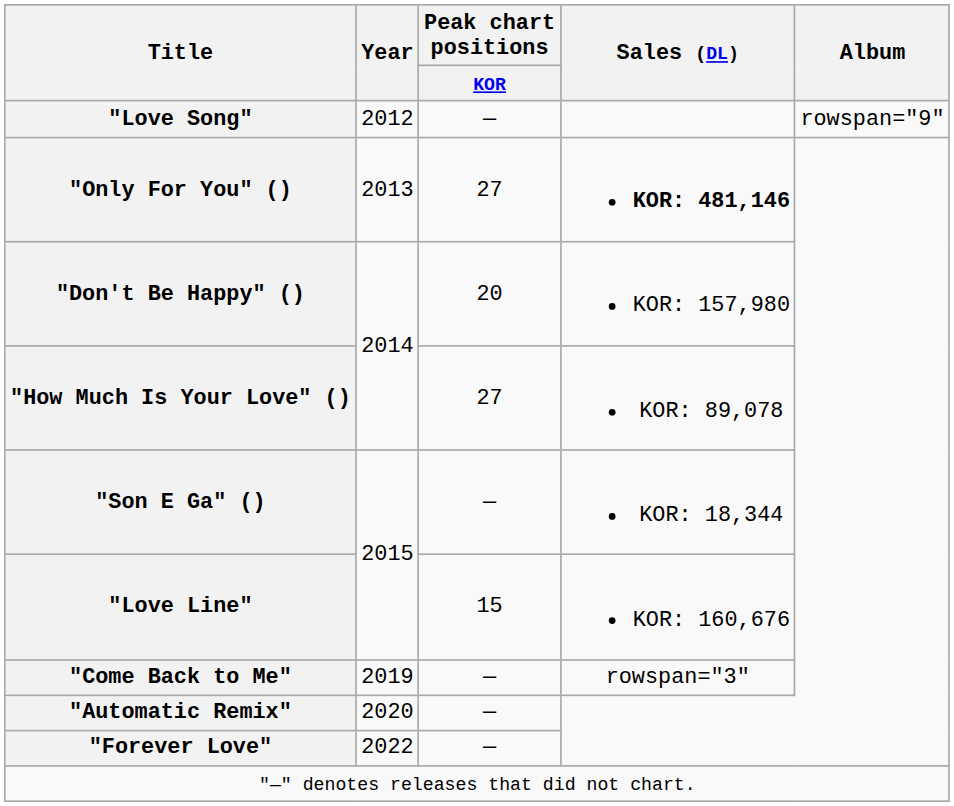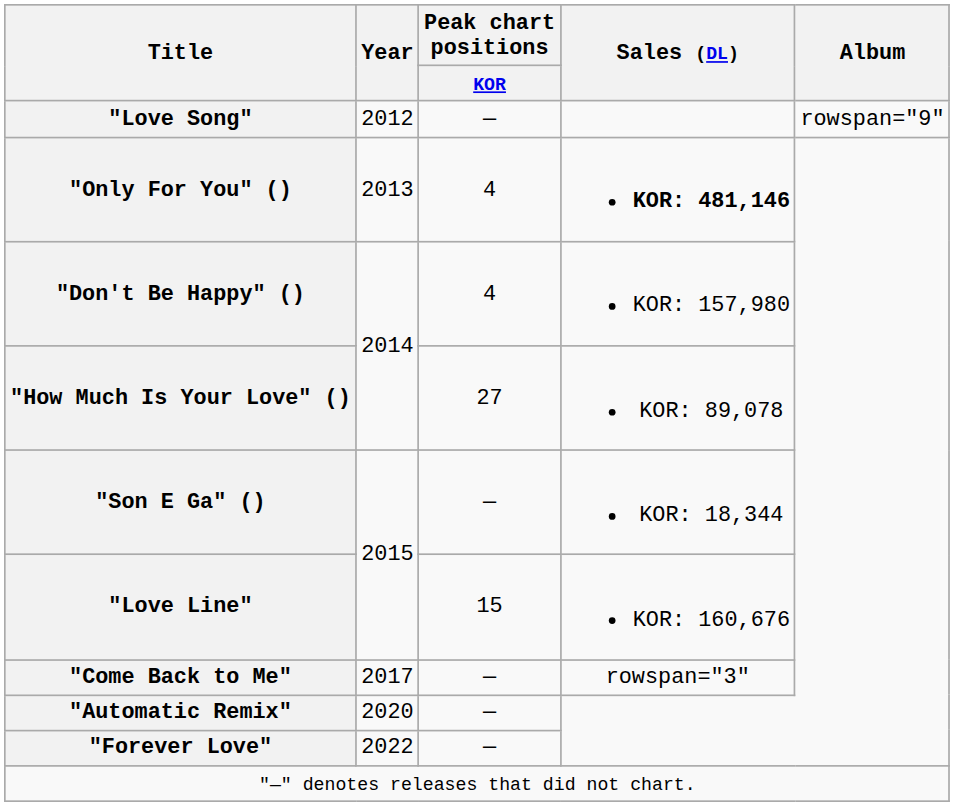(490, 189) 27 -> (490, 189) 4
(490, 294) 20 -> (490, 294) 4
(387, 677) 2019 -> (387, 677) 2017
